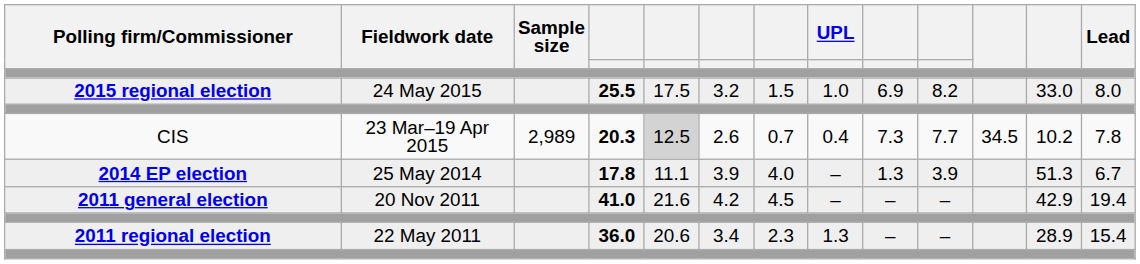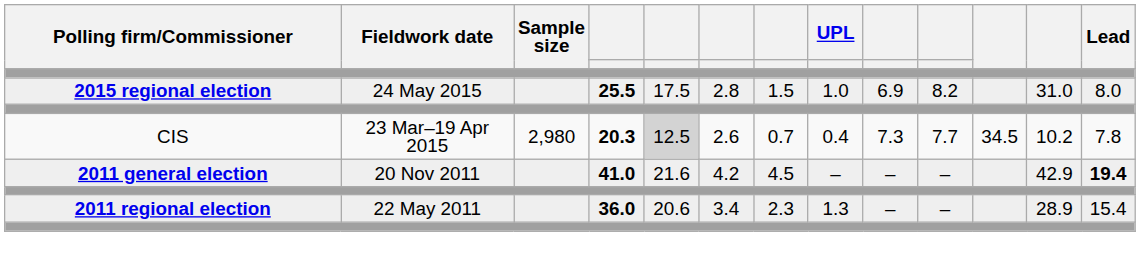(726, 91) 3.2 -> (726, 91) 2.8
(1054, 91) 33.0 -> (1054, 91) 31.0
(552, 137) 2,989 -> (552, 137) 2,980
- row: (173, 173)
(1108, 200) normal -> (1108, 173) bold
